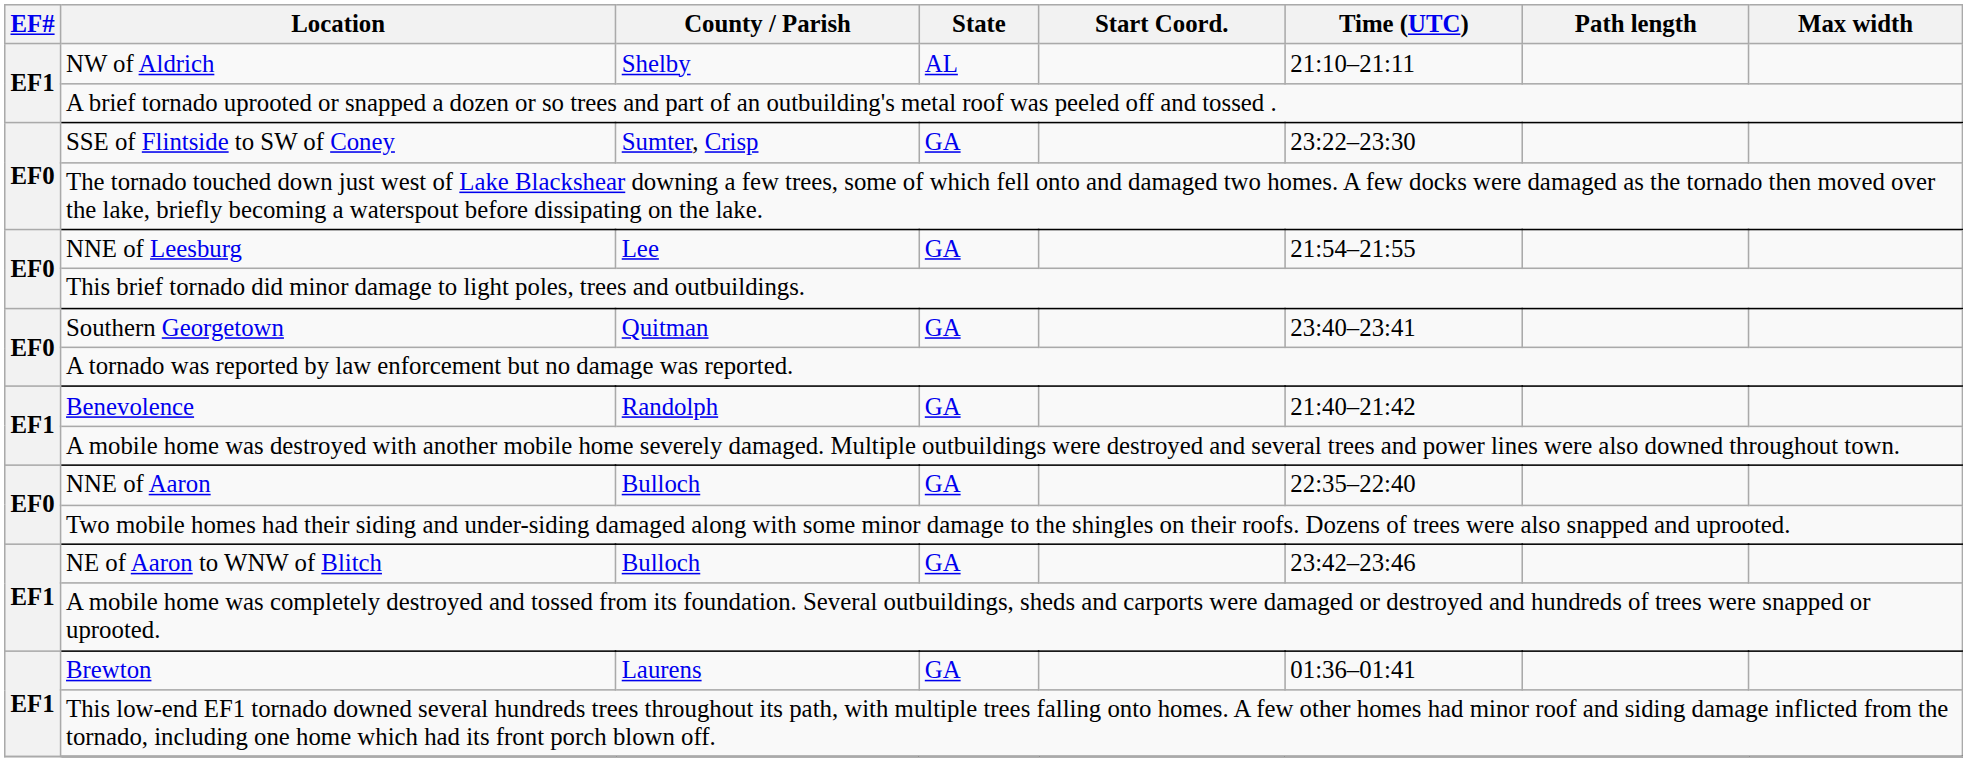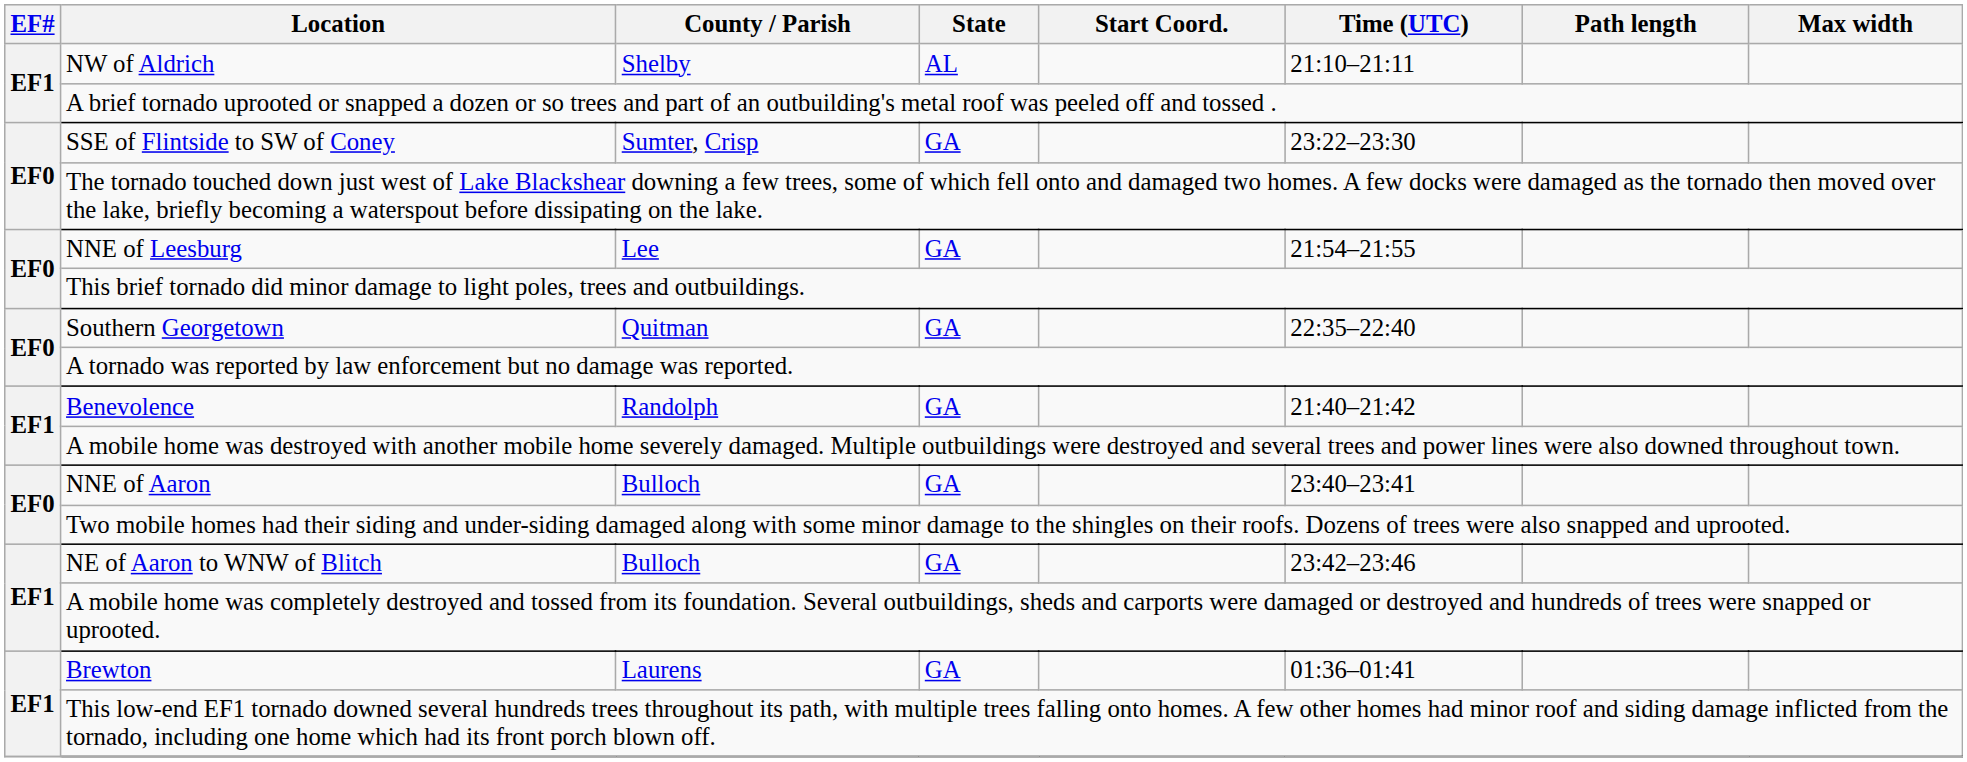(1353, 327) 23:40–23:41 -> (1353, 327) 22:35–22:40
(1353, 484) 22:35–22:40 -> (1353, 484) 23:40–23:41
